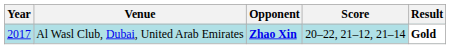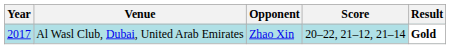(273, 34) bold -> (272, 34) normal
